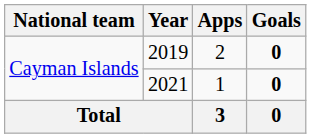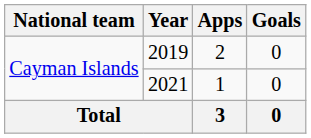(276, 52) bold -> (276, 52) normal
(276, 84) bold -> (276, 84) normal
